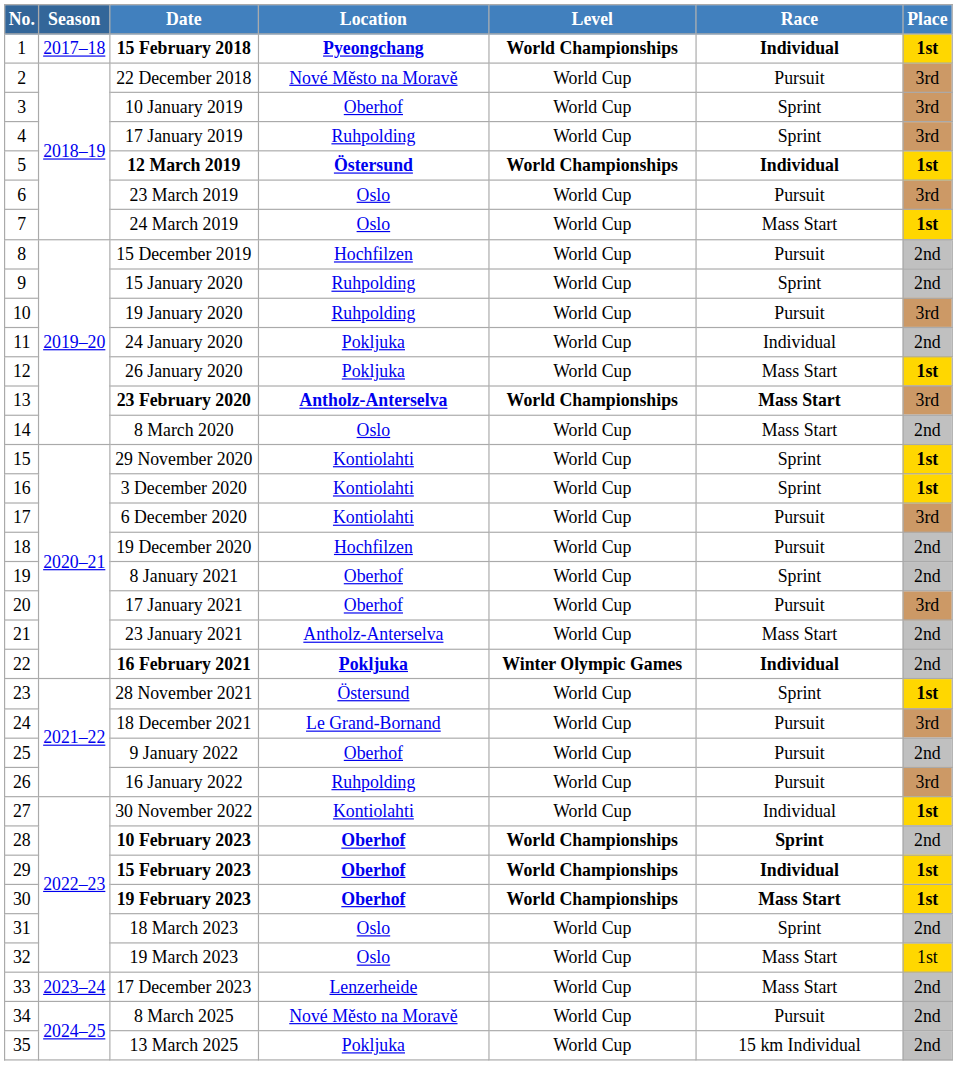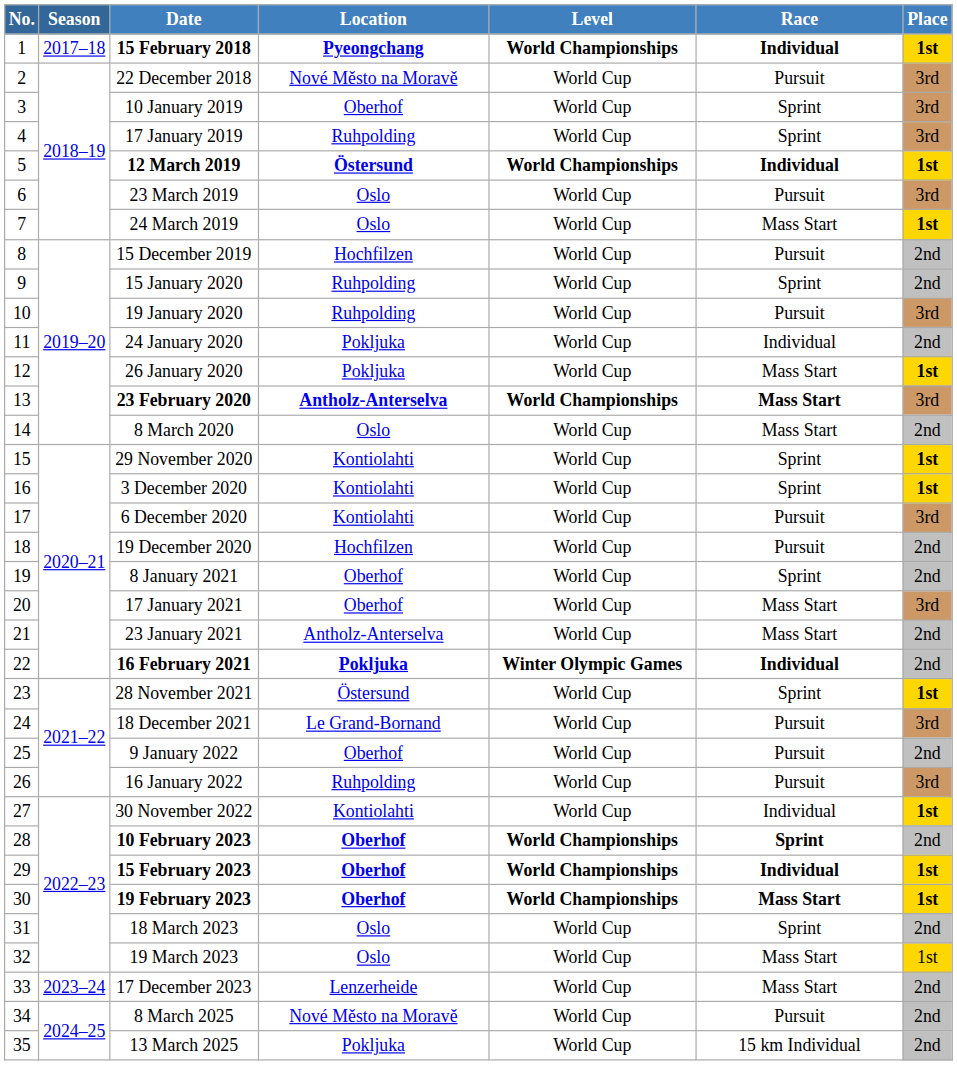(799, 605) Pursuit -> (799, 605) Mass Start
